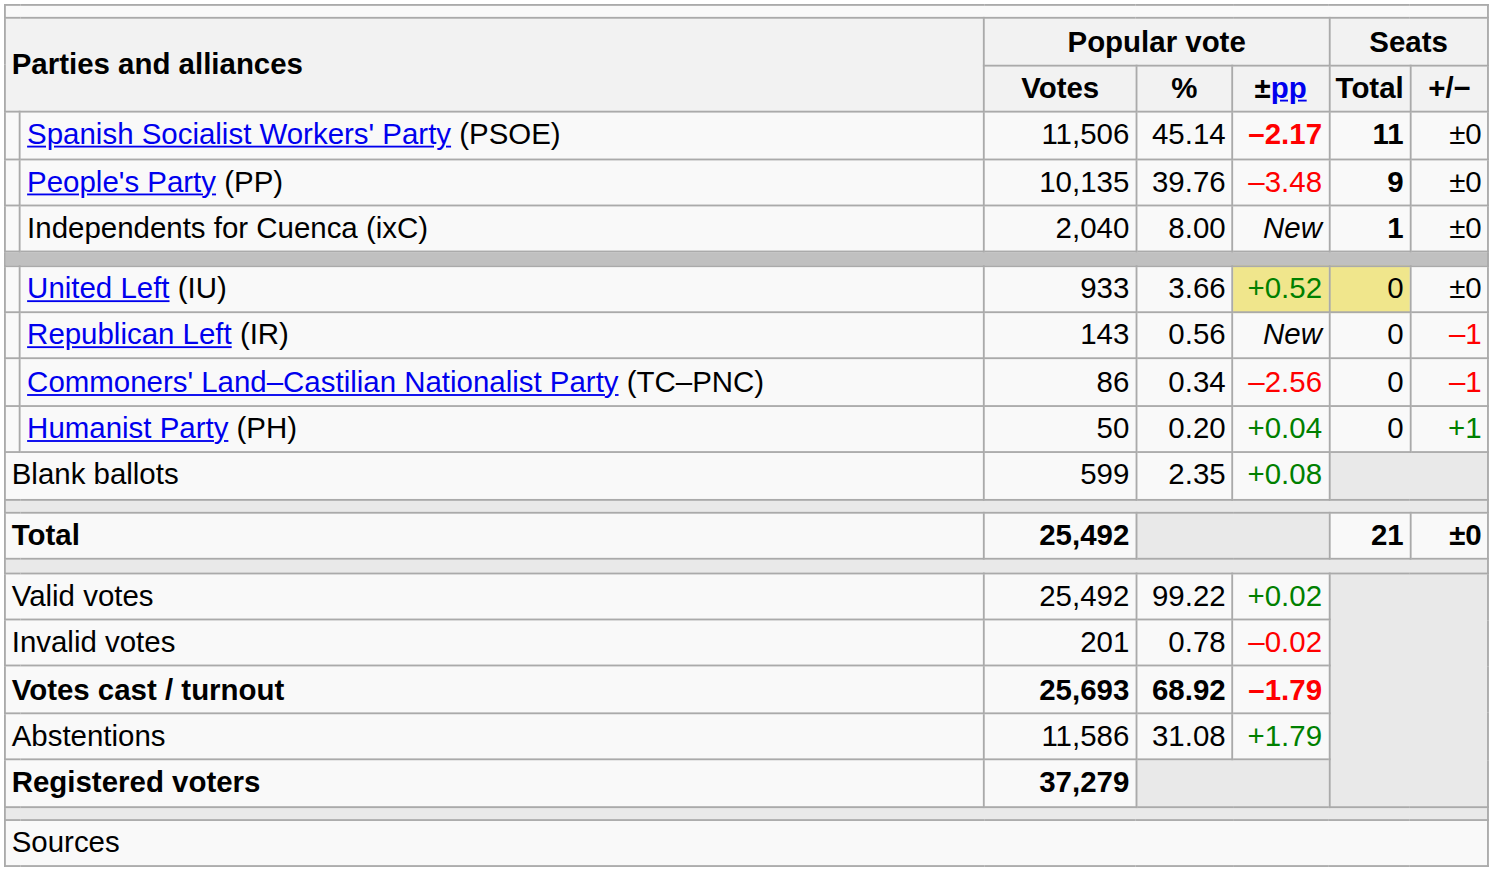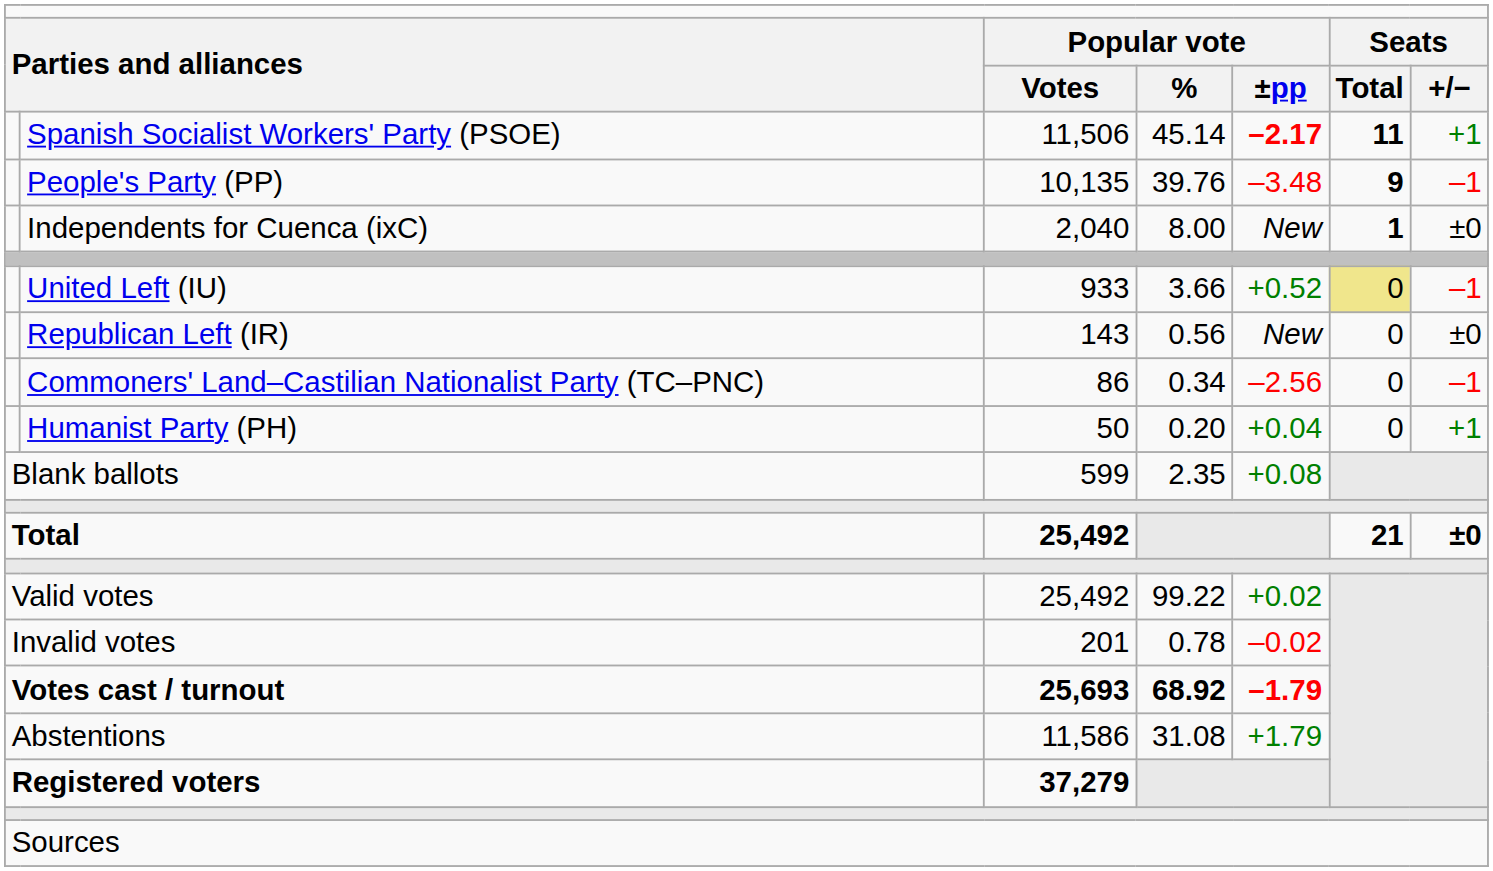(1465, 134) ±0 -> (1465, 134) +1
(1465, 181) ±0 -> (1465, 181) –1
(1285, 288) khaki background -> (1285, 288) no background
(1465, 288) ±0 -> (1465, 288) –1
(1465, 335) –1 -> (1465, 335) ±0
